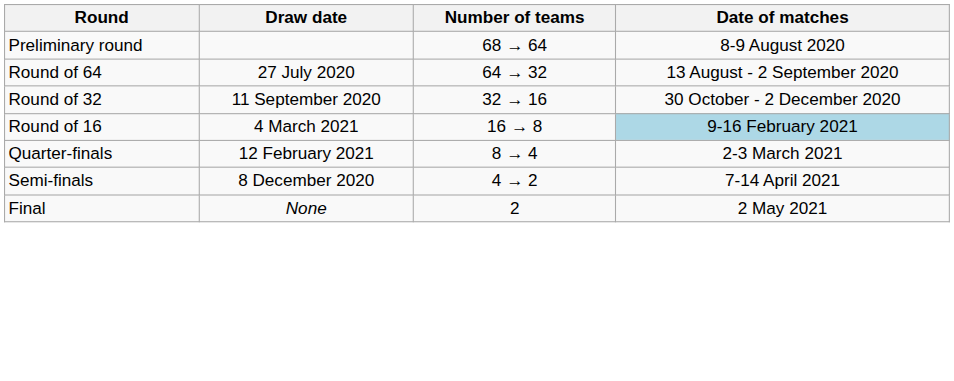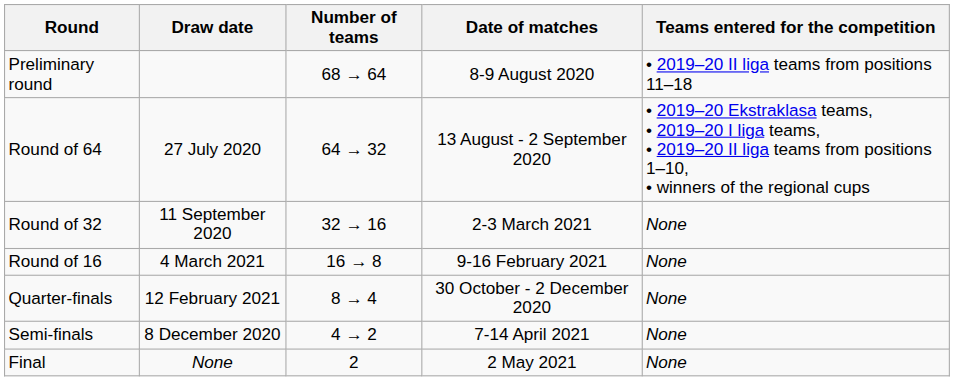+ column: (796, 27)
(783, 99) 30 October - 2 December 2020 -> (532, 224) 2-3 March 2021
(783, 126) lightblue background -> (532, 261) no background
(783, 153) 2-3 March 2021 -> (532, 298) 30 October - 2 December 2020
